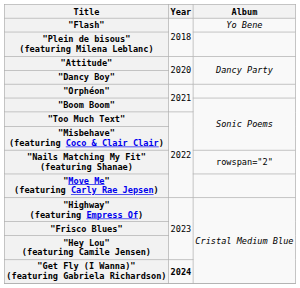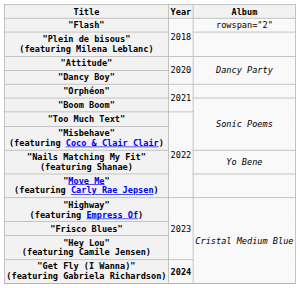(244, 25) Yo Bene -> (244, 25) rowspan="2"
(244, 162) rowspan="2" -> (244, 162) Yo Bene
